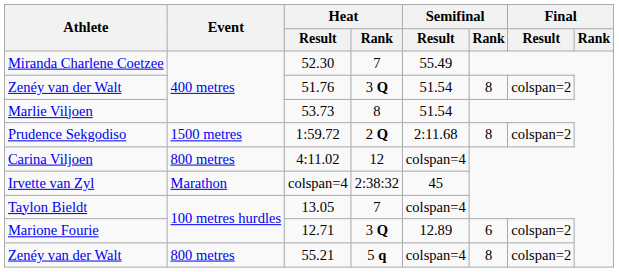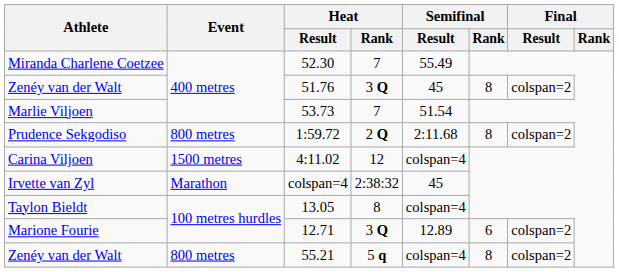(436, 87) 51.54 -> (436, 87) 45
(377, 111) 8 -> (377, 111) 7
(206, 135) 1500 metres -> (203, 135) 800 metres
(203, 159) 800 metres -> (206, 159) 1500 metres
(377, 207) 7 -> (377, 207) 8
